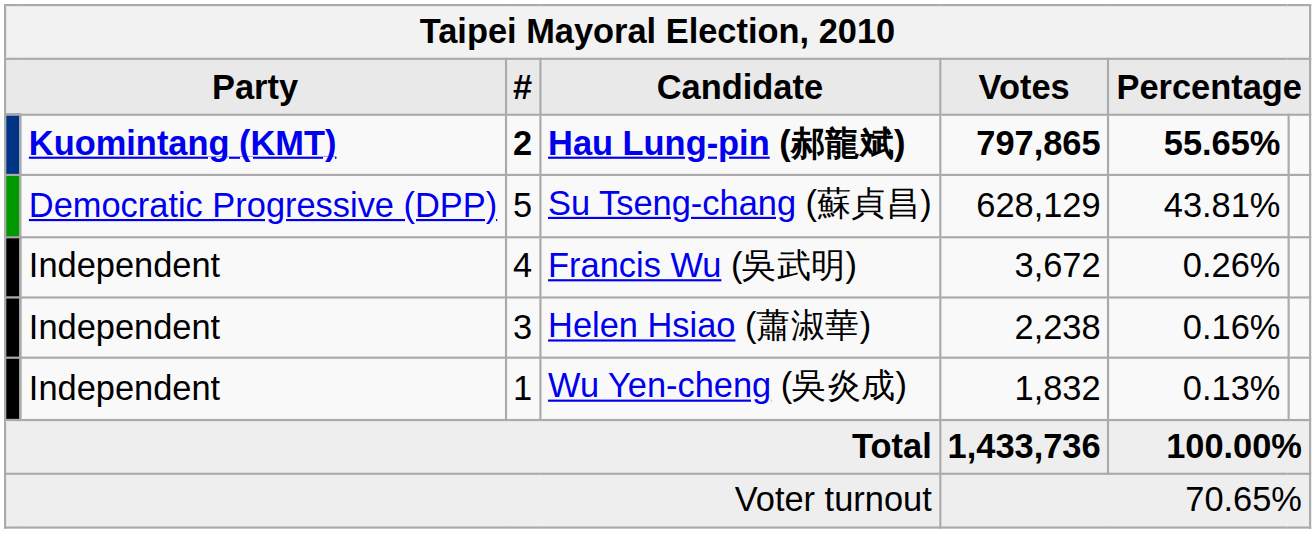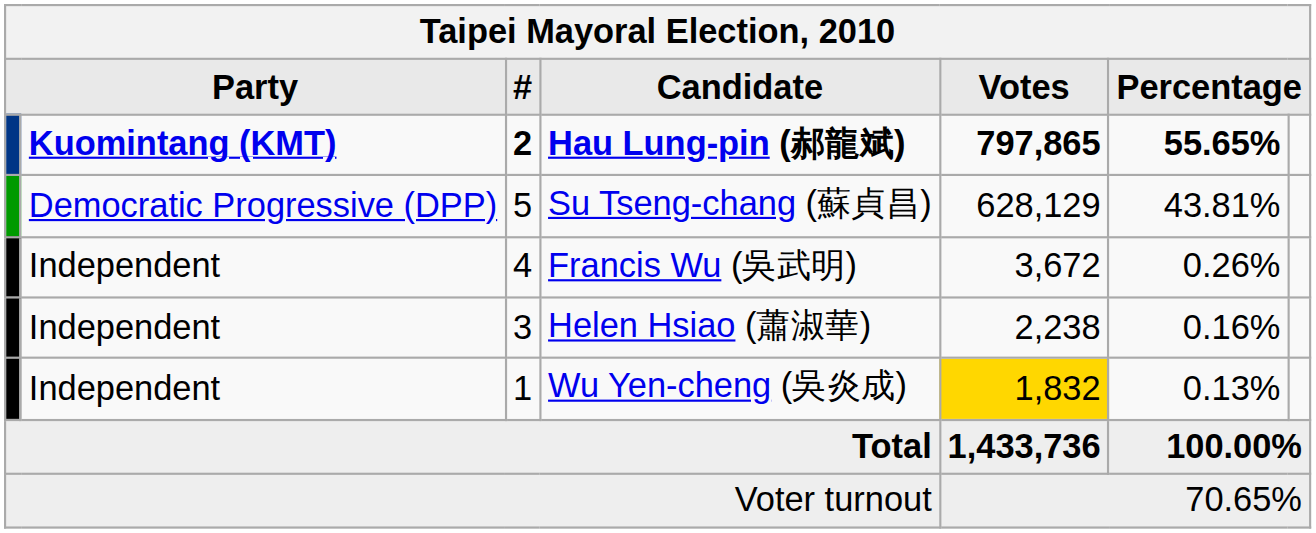(1058, 388) no background -> (1058, 388) gold background
